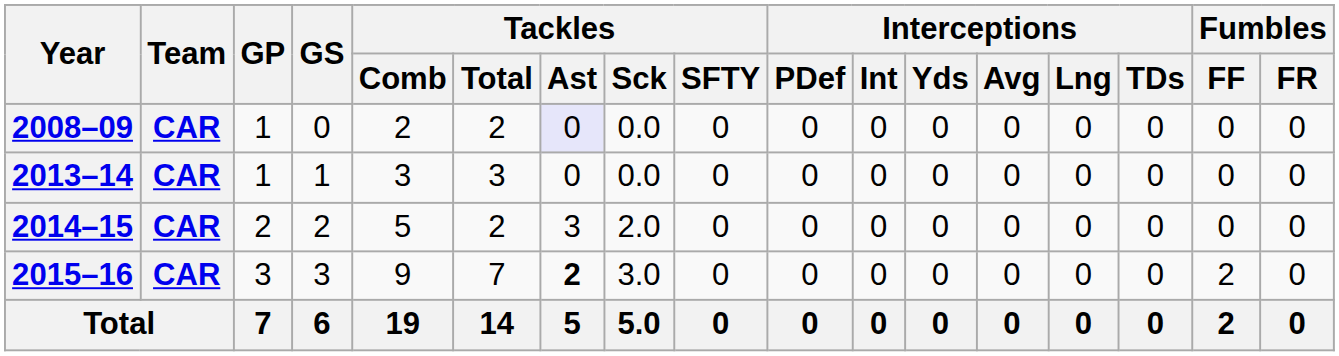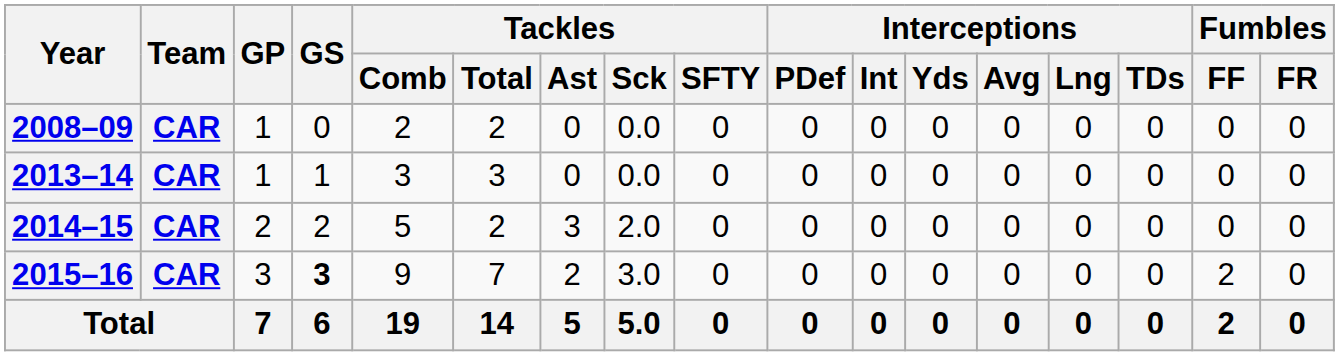(572, 127) lavender background -> (572, 127) no background
(322, 275) normal -> (322, 275) bold
(572, 275) bold -> (572, 275) normal
